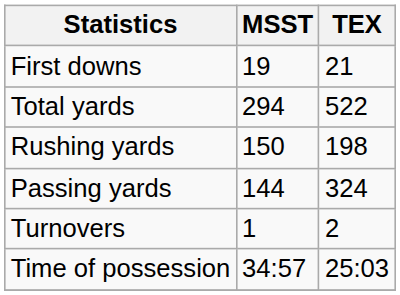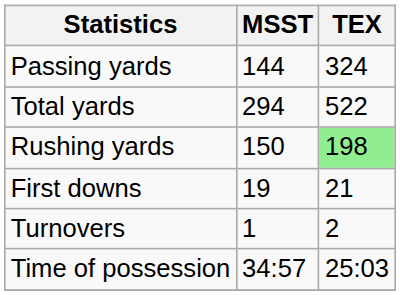rows swapped: (76, 66) <-> (91, 187)
(346, 147) no background -> (346, 147) lightgreen background
